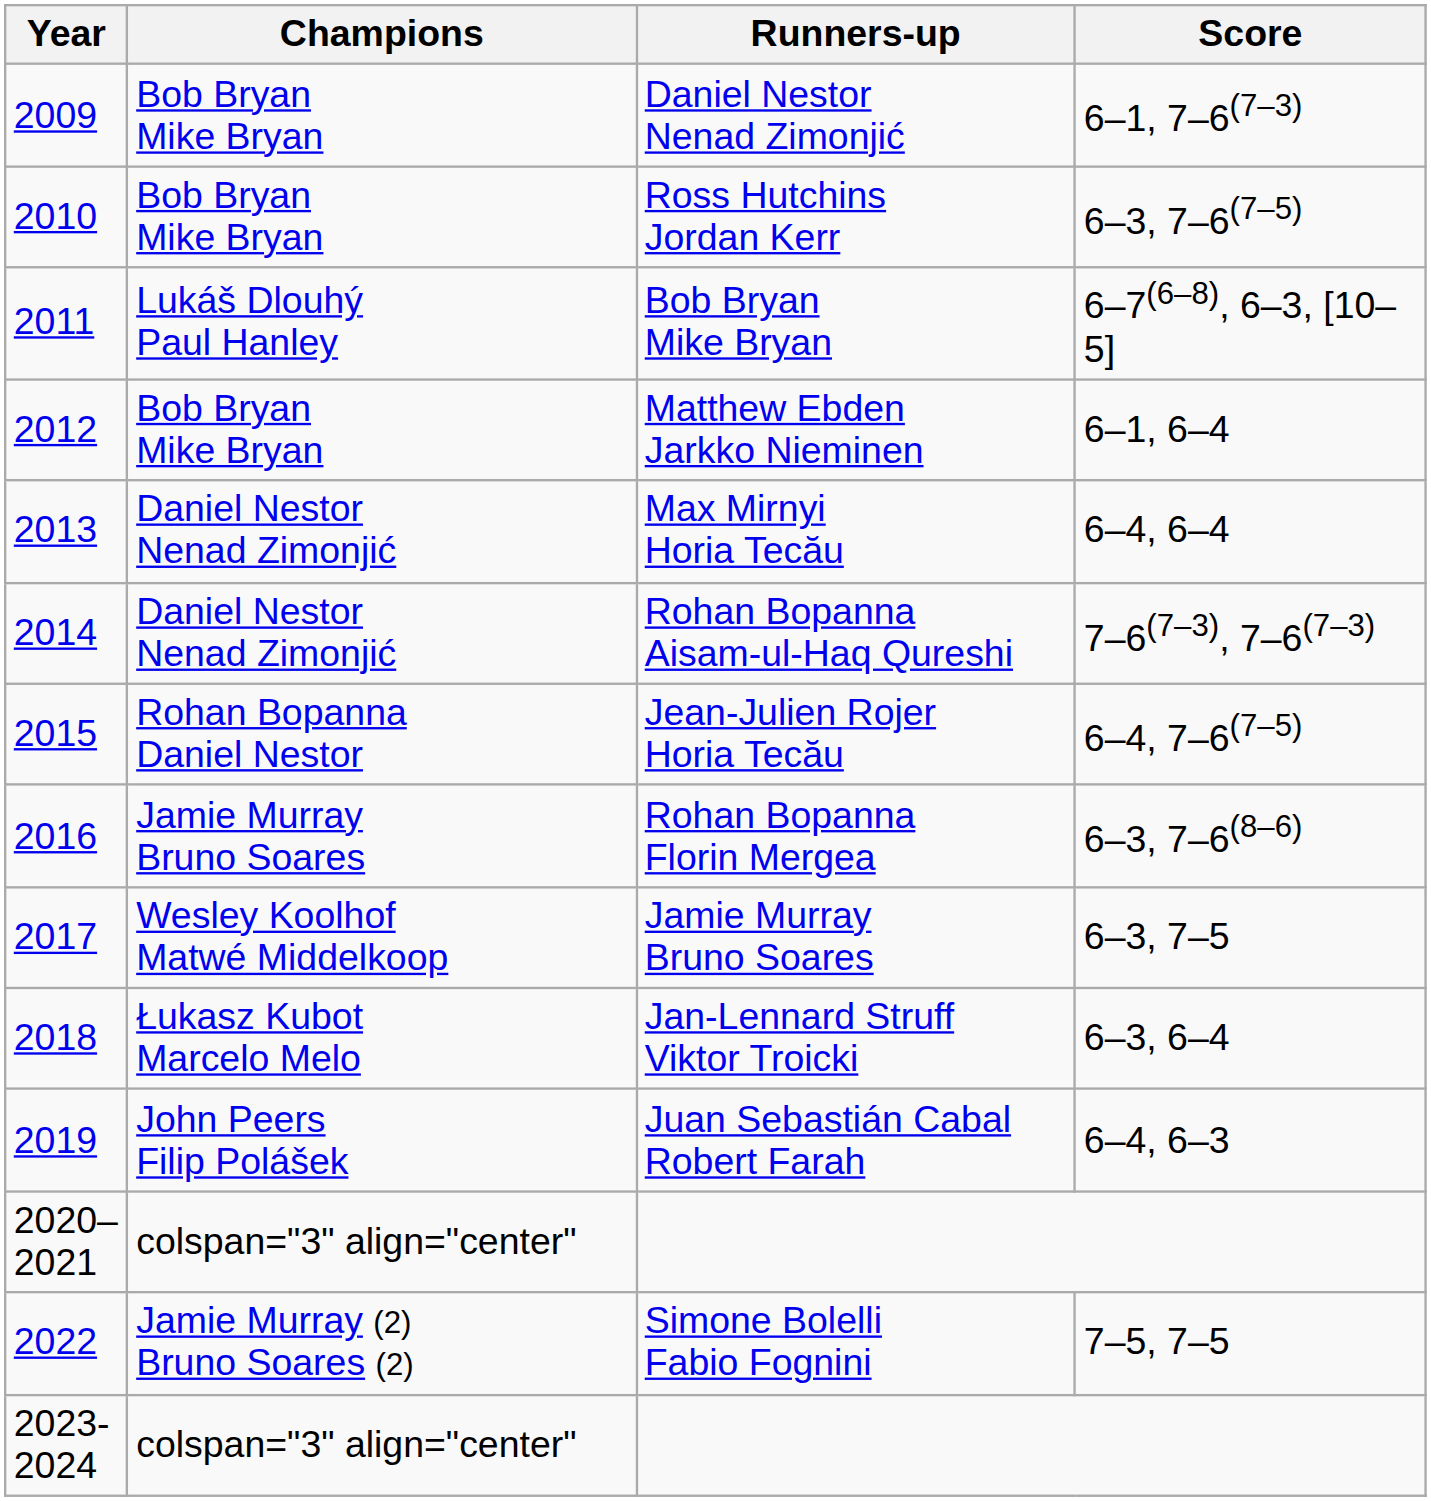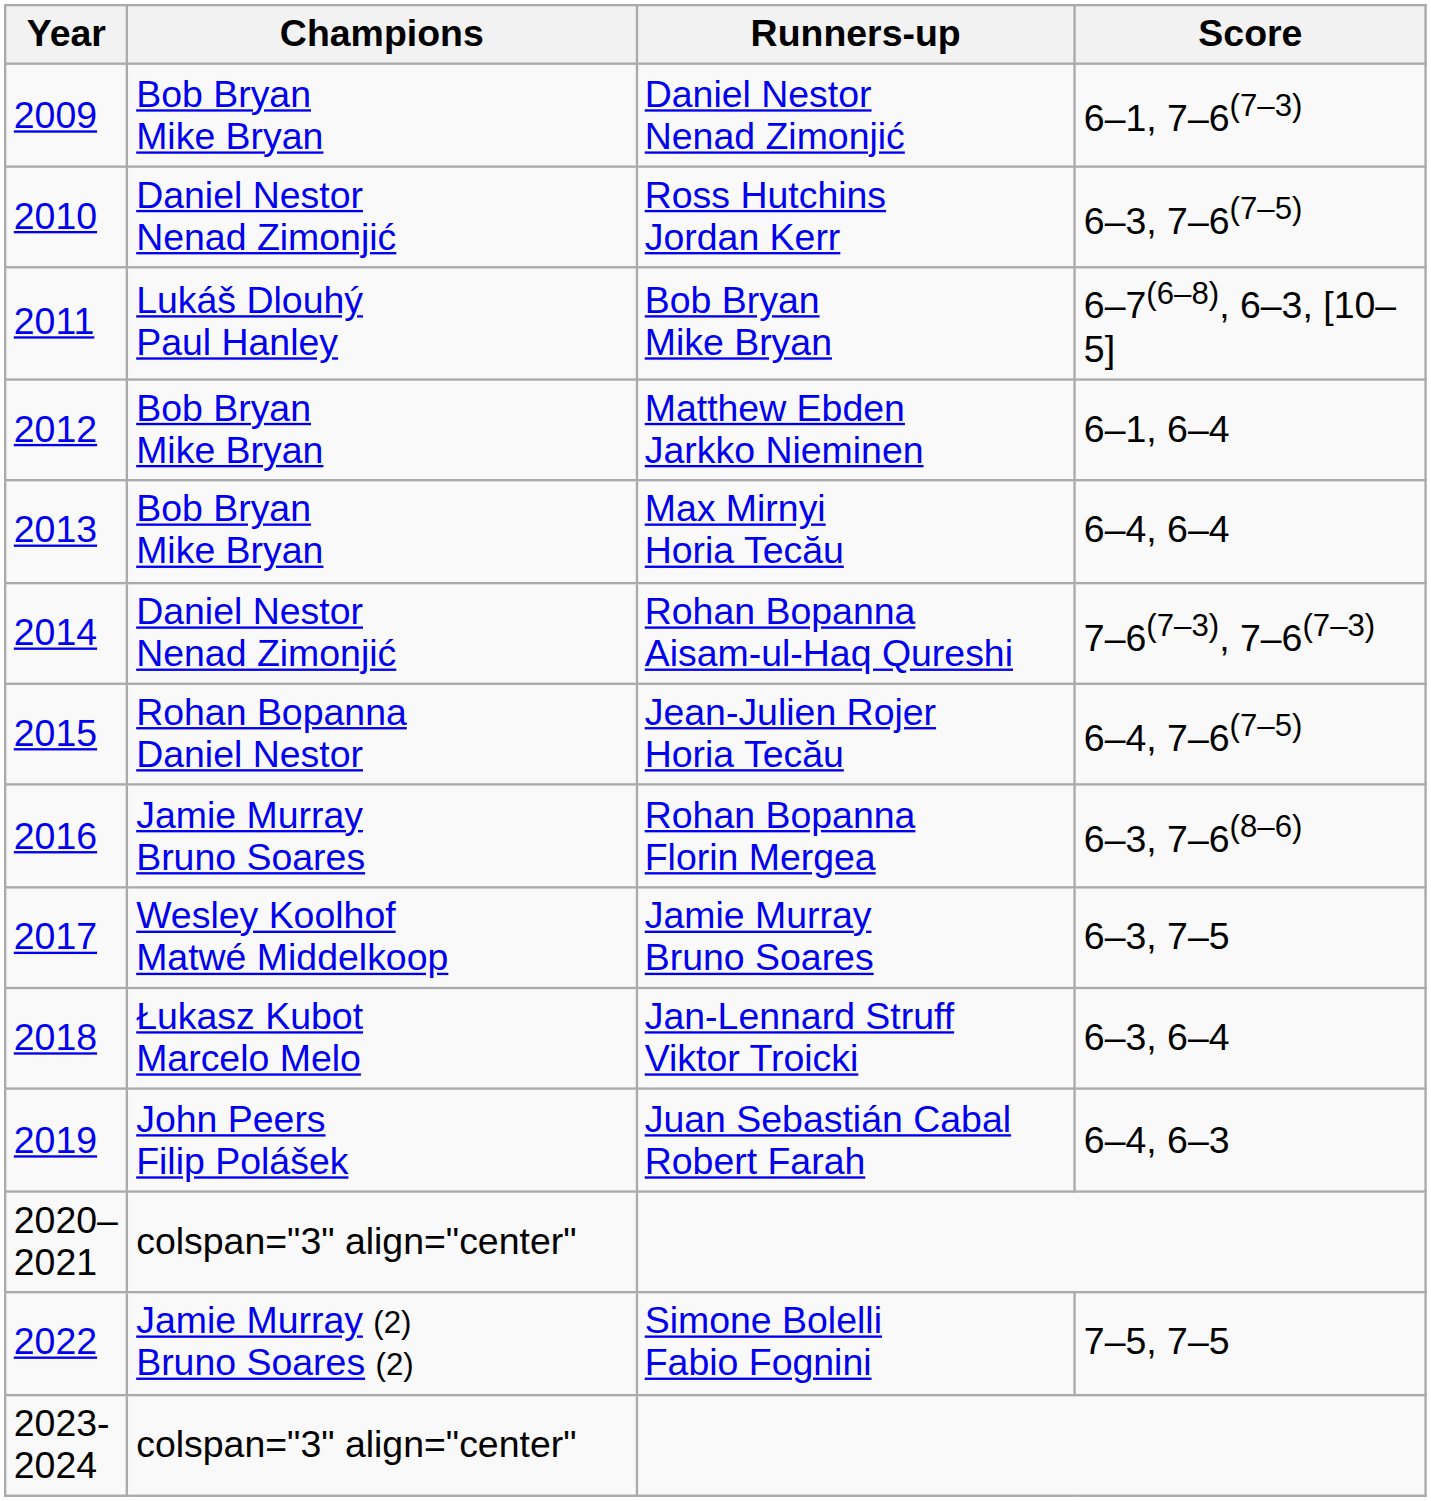(230, 216) Bob Bryan Mike Bryan -> (266, 216) Daniel Nestor Nenad Zimonjić
(266, 530) Daniel Nestor Nenad Zimonjić -> (230, 530) Bob Bryan Mike Bryan
